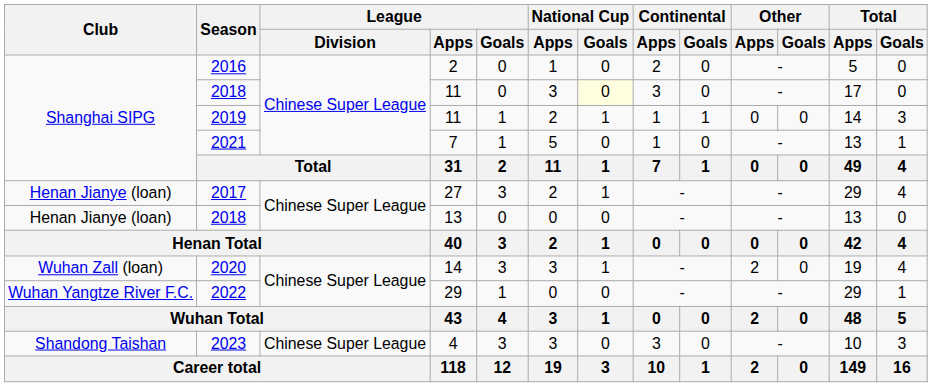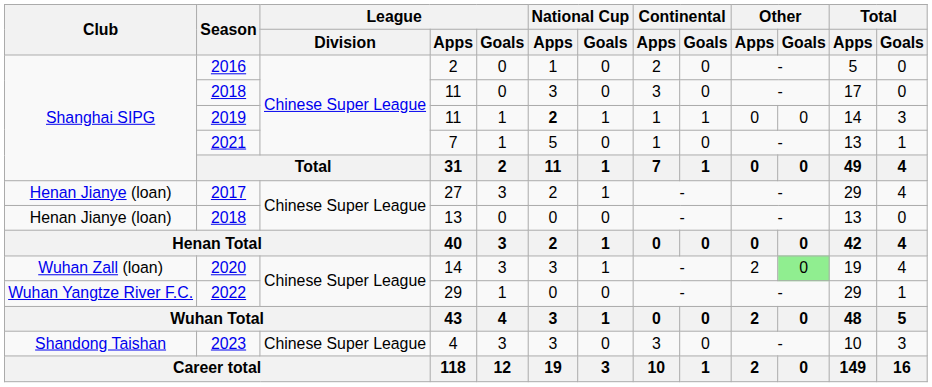(605, 92) lightyellow background -> (605, 92) no background
(553, 117) normal -> (553, 117) bold
(804, 268) no background -> (804, 268) lightgreen background
